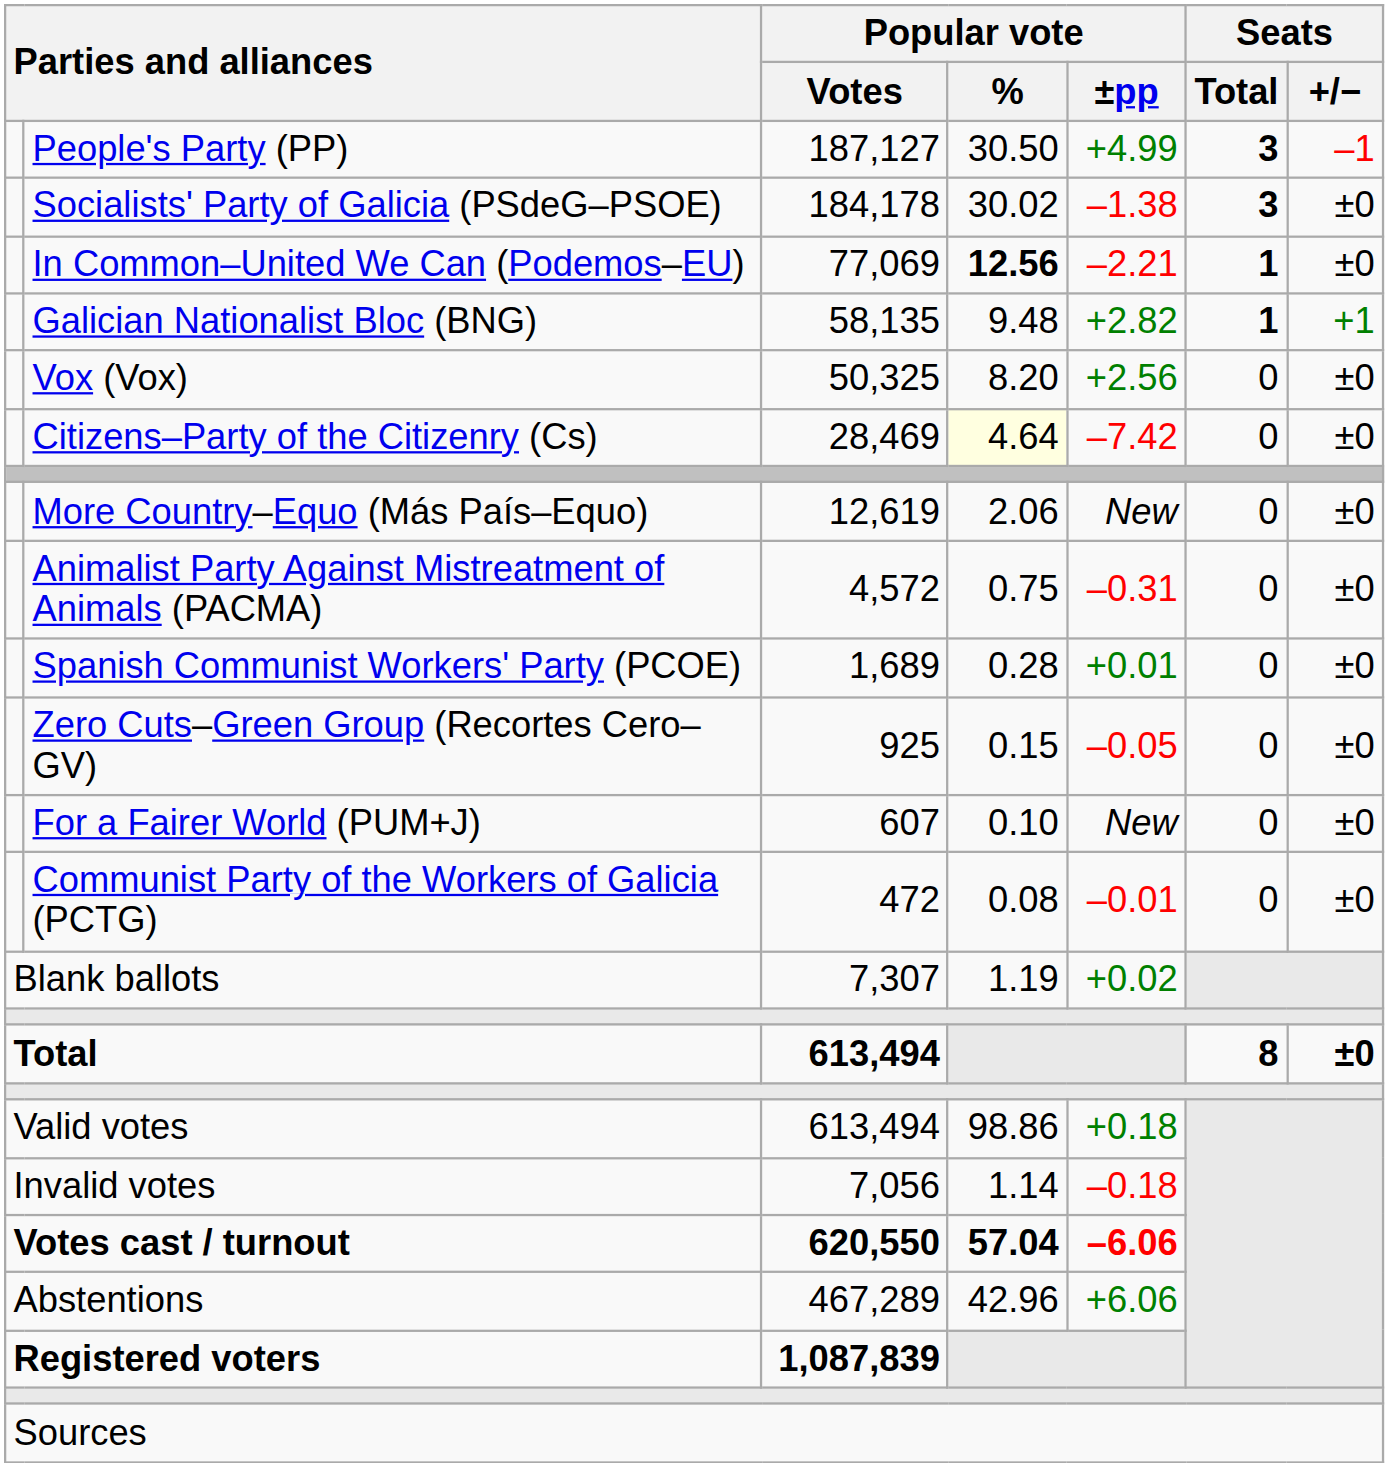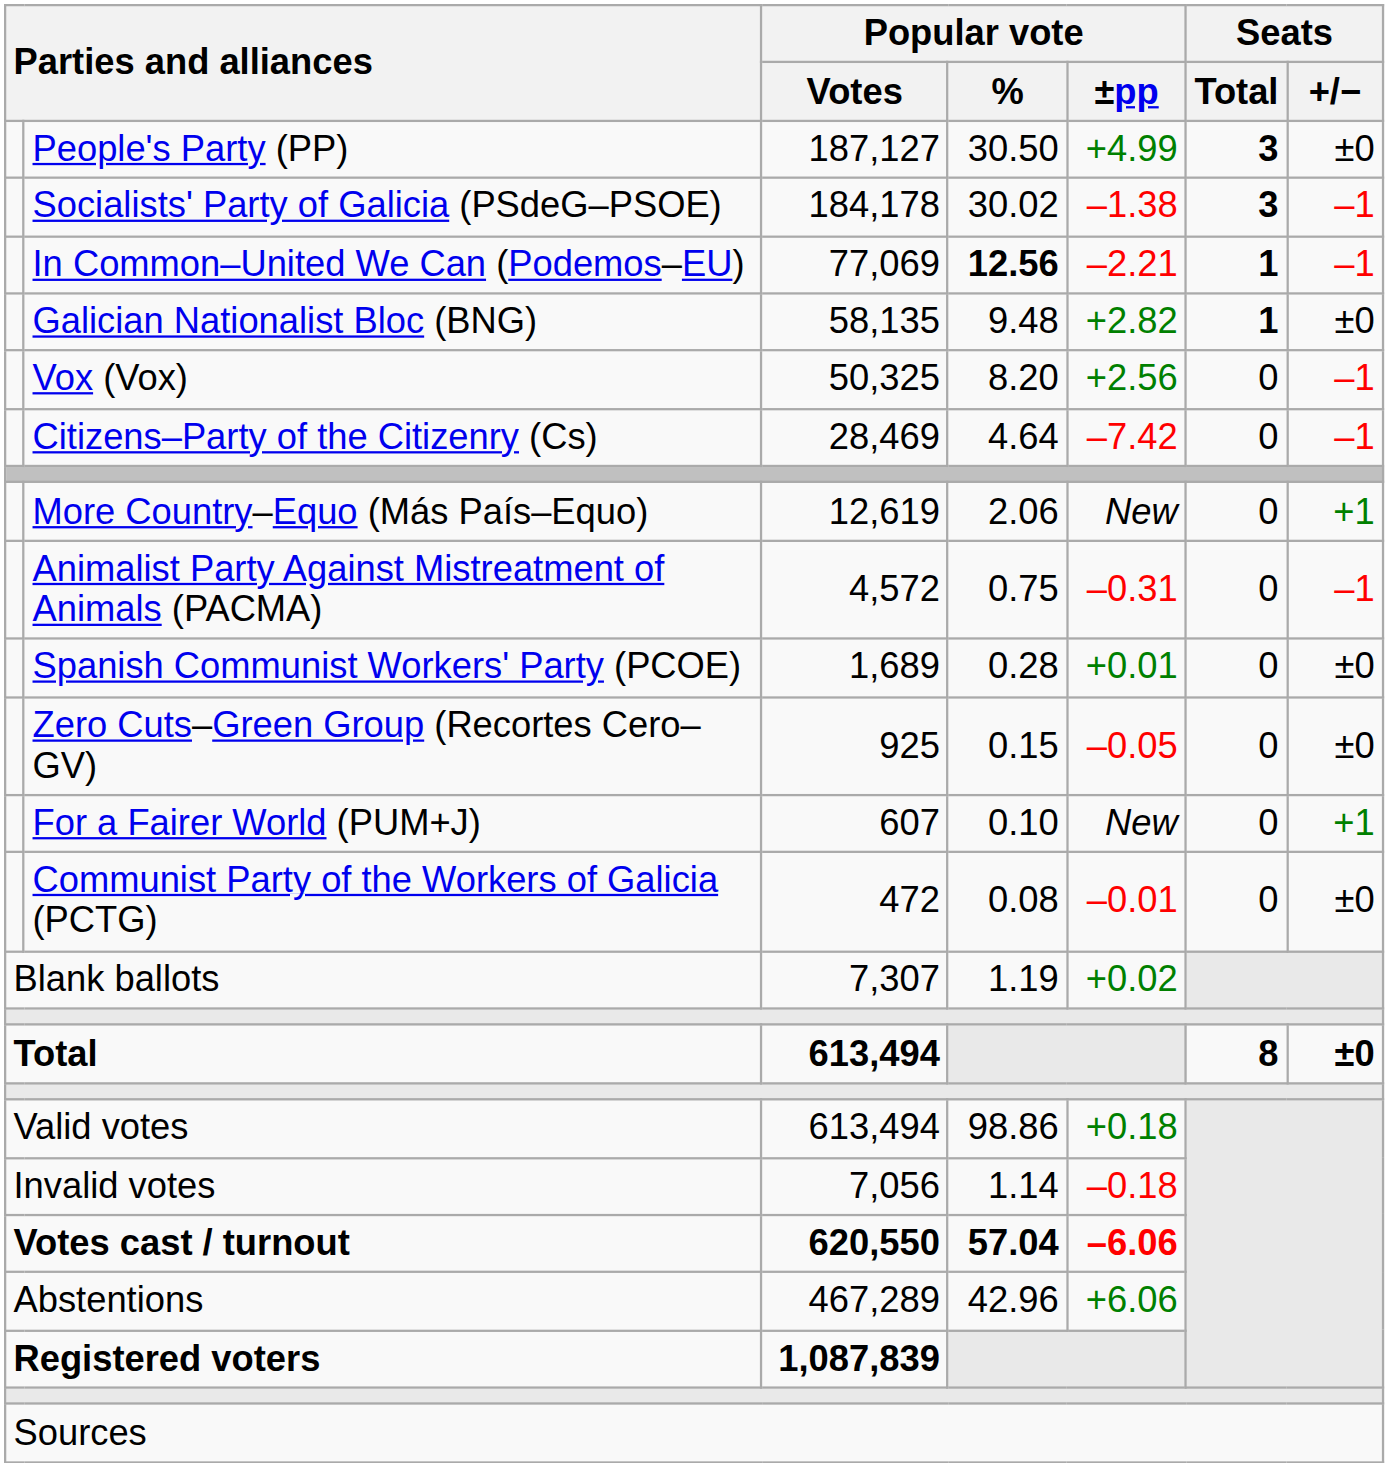(1354, 148) –1 -> (1355, 148) ±0
(1355, 206) ±0 -> (1354, 206) –1
(1355, 263) ±0 -> (1354, 263) –1
(1354, 321) +1 -> (1355, 321) ±0
(1355, 378) ±0 -> (1354, 378) –1
(1023, 436) lightyellow background -> (1023, 436) no background
(1355, 436) ±0 -> (1354, 436) –1
(1355, 510) ±0 -> (1354, 510) +1
(1355, 588) ±0 -> (1354, 588) –1
(1355, 822) ±0 -> (1354, 822) +1
